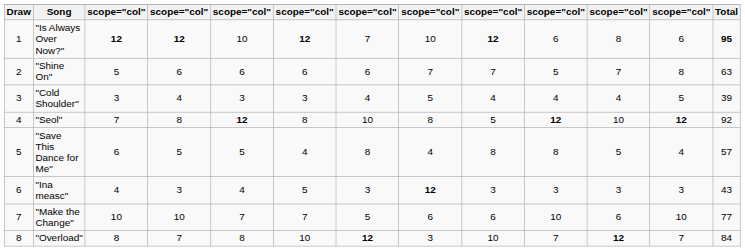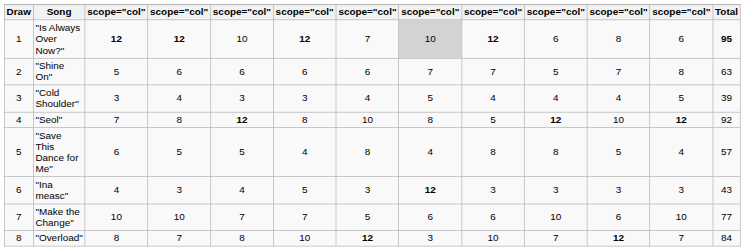(430, 39) no background -> (430, 39) lightgrey background
